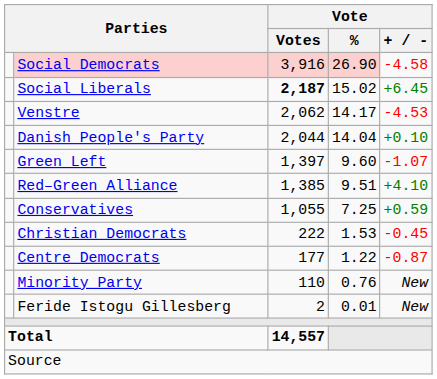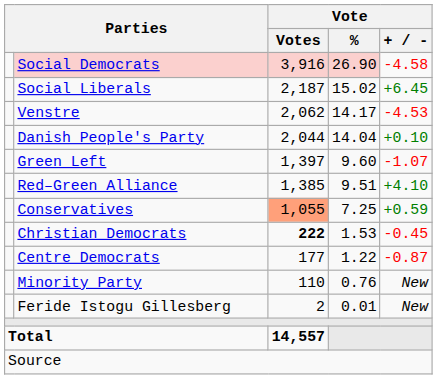(303, 89) bold -> (303, 89) normal
(303, 210) no background -> (303, 210) lightsalmon background
(312, 234) normal -> (312, 234) bold
